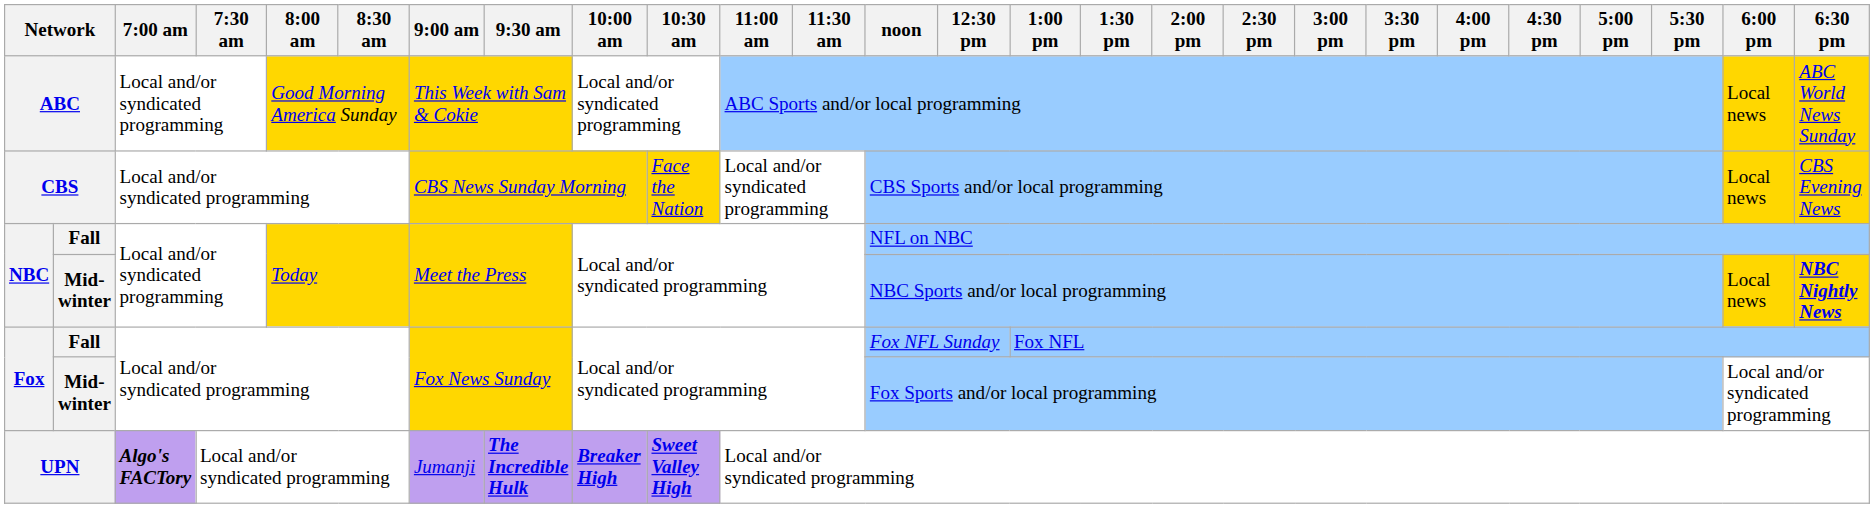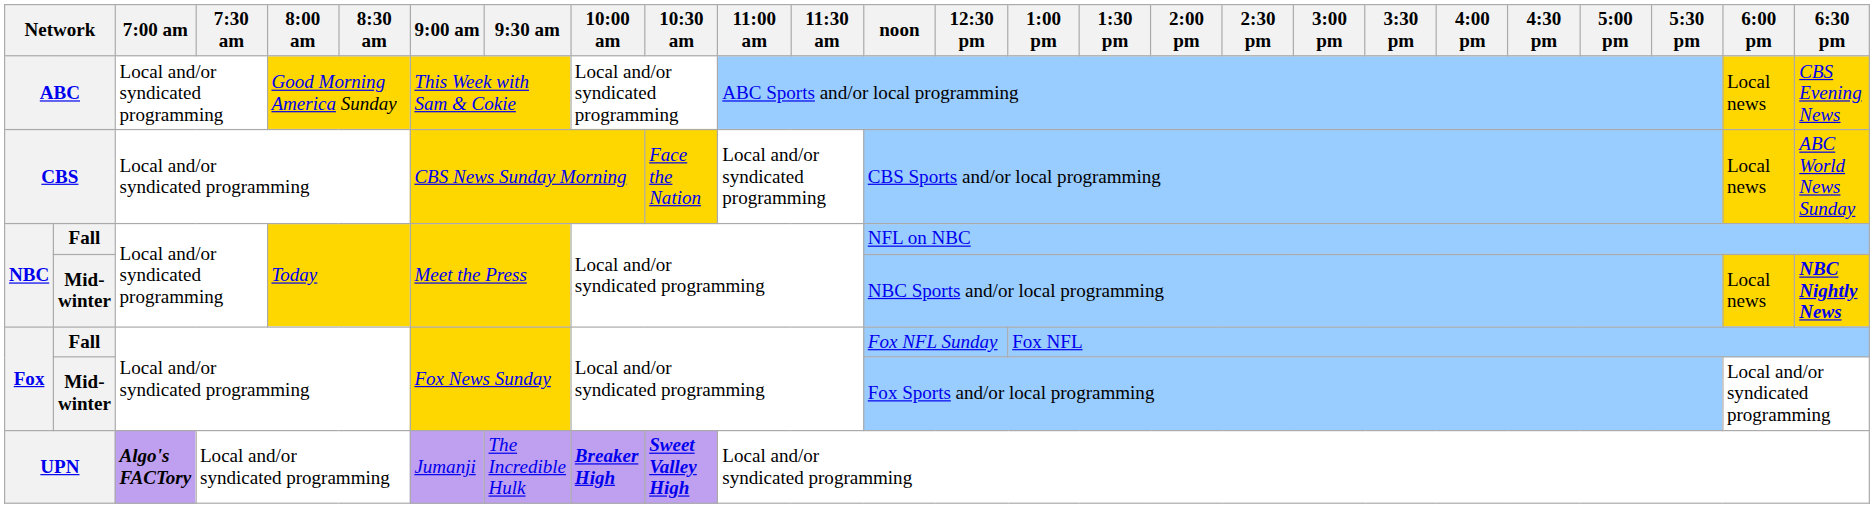(1827, 103) ABC World News Sunday -> (1830, 92) CBS Evening News
(1830, 187) CBS Evening News -> (1827, 176) ABC World News Sunday
(528, 466) bold -> (527, 466) normal
